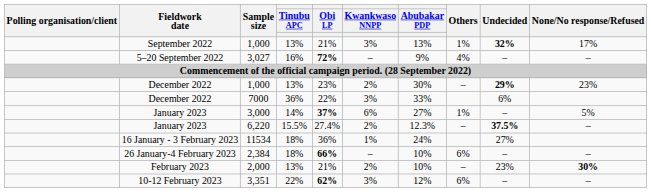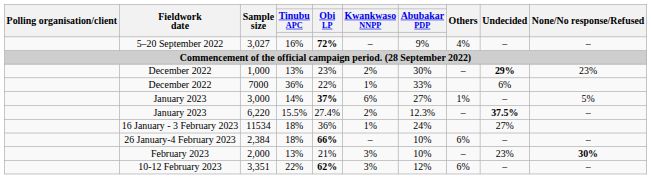- row: (180, 44)
(370, 98) 3% -> (370, 85) 1%
(370, 167) 2% -> (370, 153) 3%
